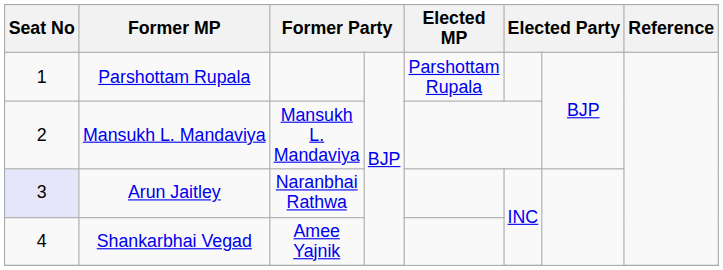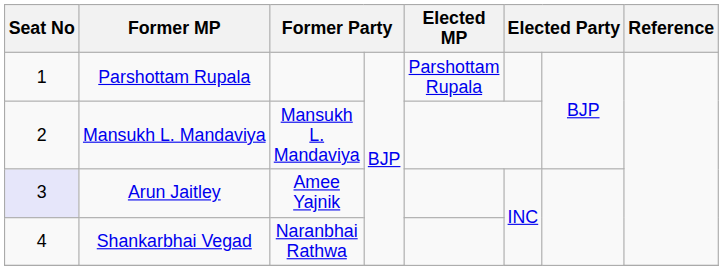(317, 192) Naranbhai Rathwa -> (317, 192) Amee Yajnik
(317, 241) Amee Yajnik -> (317, 241) Naranbhai Rathwa
